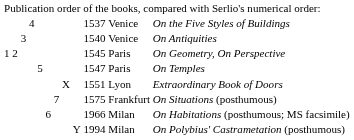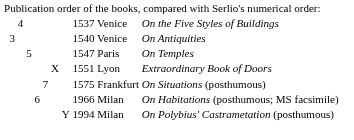- row: (7, 53)
